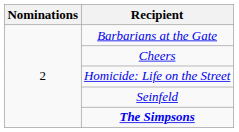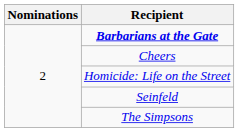(157, 35) normal -> (157, 35) bold
(157, 117) bold -> (157, 117) normal
